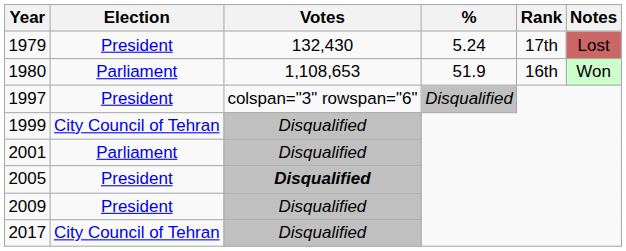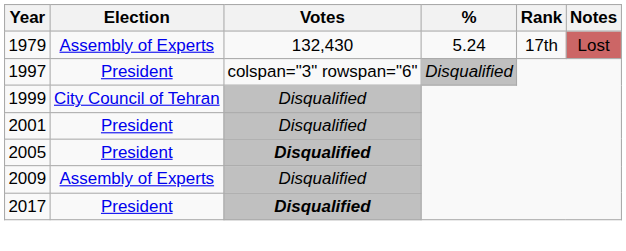(137, 44) President -> (137, 44) Assembly of Experts
- row: (27, 71)
(137, 152) Parliament -> (137, 125) President
(137, 206) President -> (137, 179) Assembly of Experts
(137, 233) City Council of Tehran -> (137, 206) President
(322, 233) normal -> (322, 206) bold
